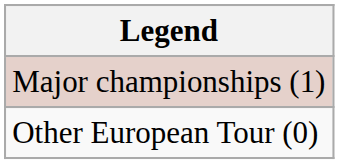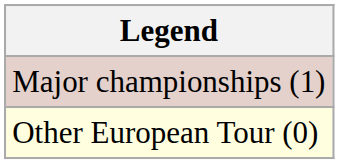(165, 132) no background -> (165, 132) lightyellow background
